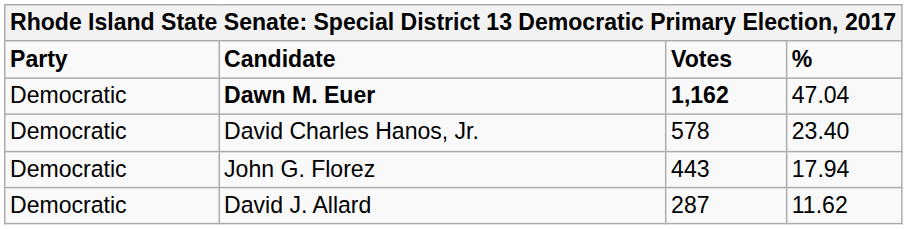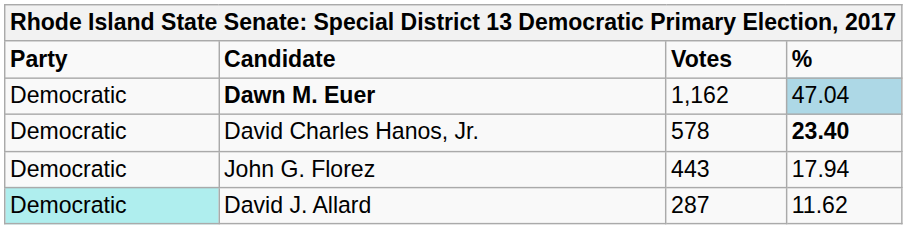(700, 95) bold -> (700, 95) normal
(821, 95) no background -> (821, 95) lightblue background
(821, 132) normal -> (821, 132) bold
(68, 205) no background -> (68, 205) paleturquoise background
